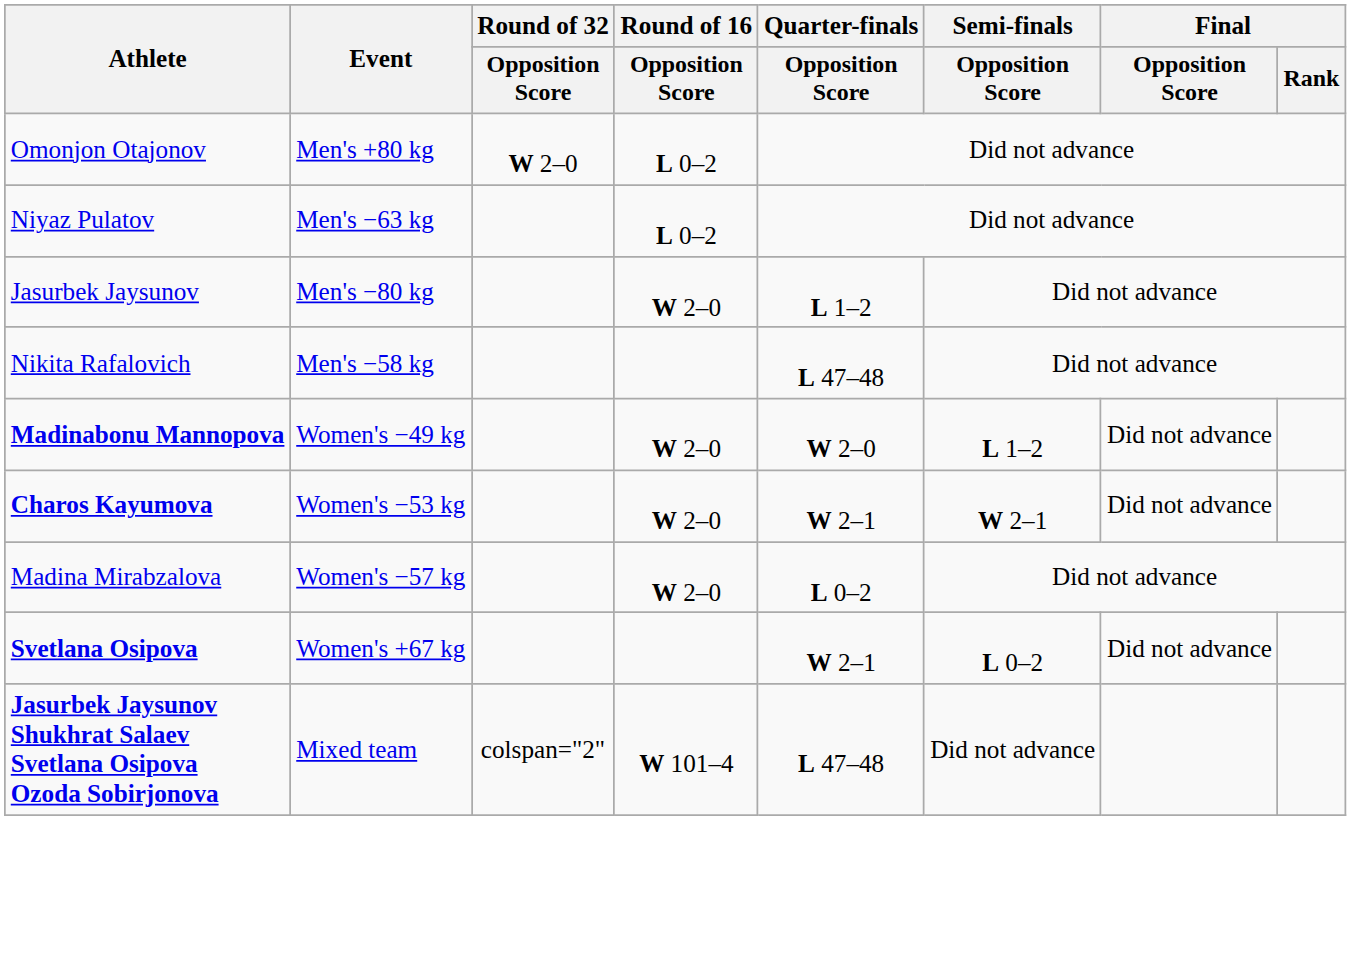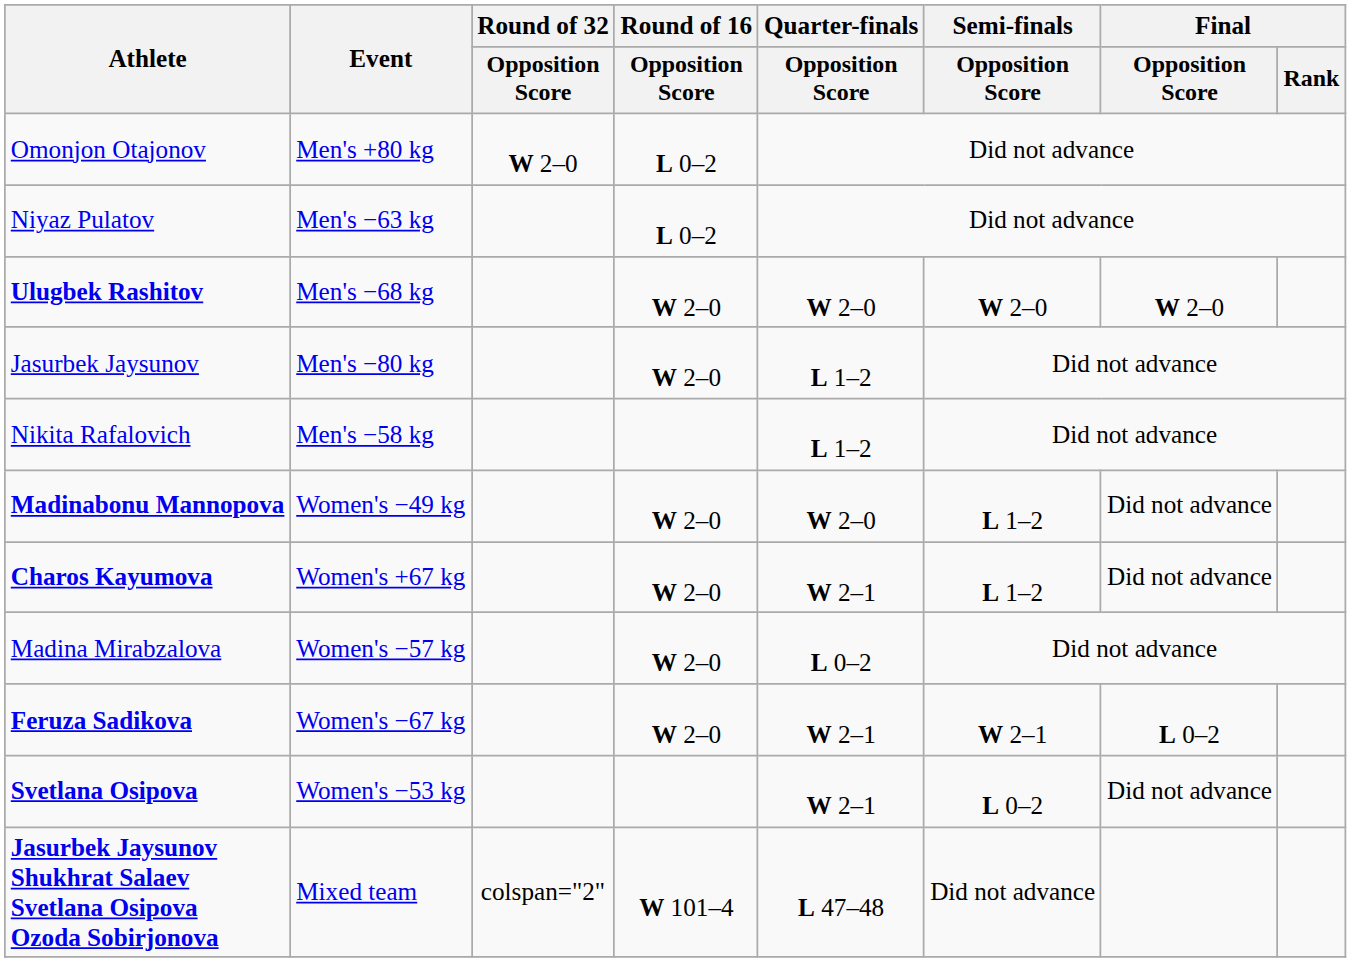+ row: (107, 292)
(841, 378) L 47–48 -> (841, 449) L 1–2
(381, 505) Women's −53 kg -> (381, 577) Women's +67 kg
(1013, 520) W 2–1 -> (1013, 592) L 1–2
+ row: (101, 719)
(381, 648) Women's +67 kg -> (381, 791) Women's −53 kg
